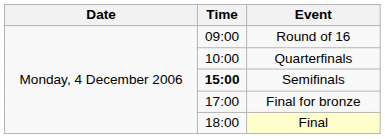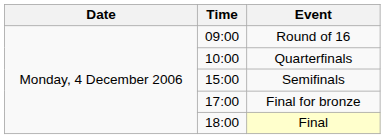(222, 79) bold -> (222, 79) normal
